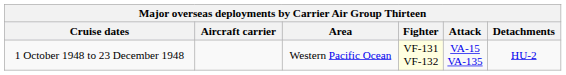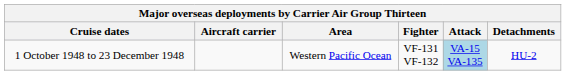(421, 55) lightyellow background -> (421, 55) no background
(465, 55) no background -> (465, 55) lightblue background
